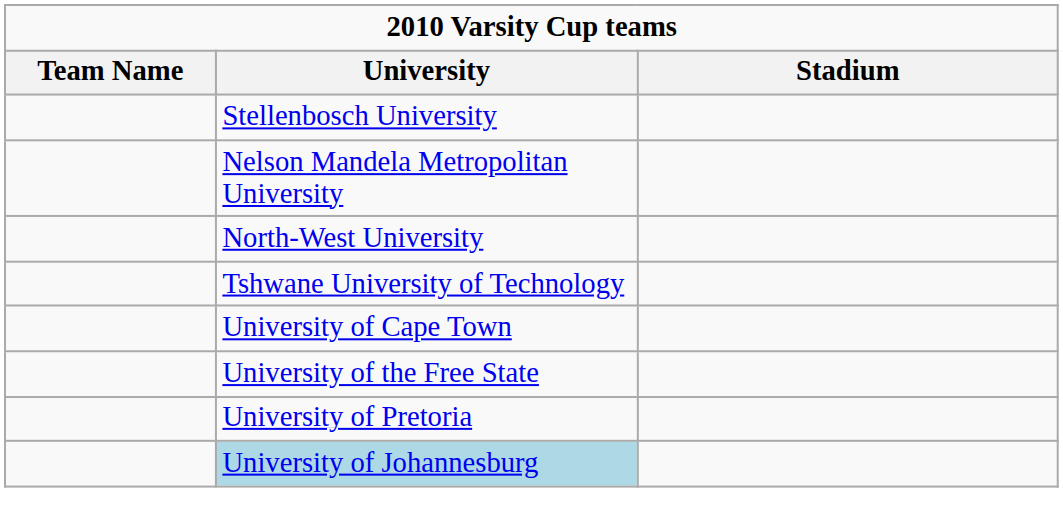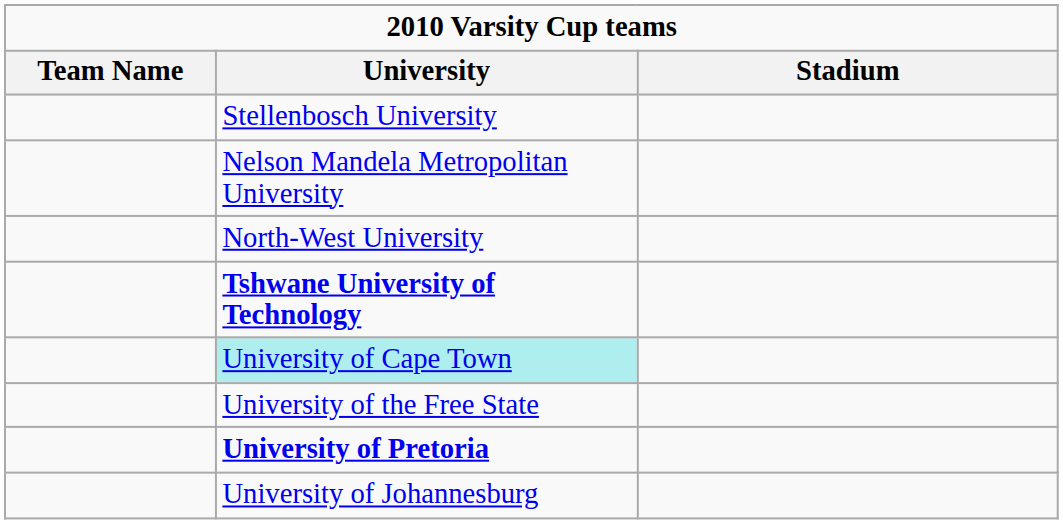(423, 282) normal -> (359, 298) bold
(367, 327) no background -> (367, 359) paleturquoise background
(347, 417) normal -> (356, 449) bold
(380, 462) lightblue background -> (380, 494) no background
